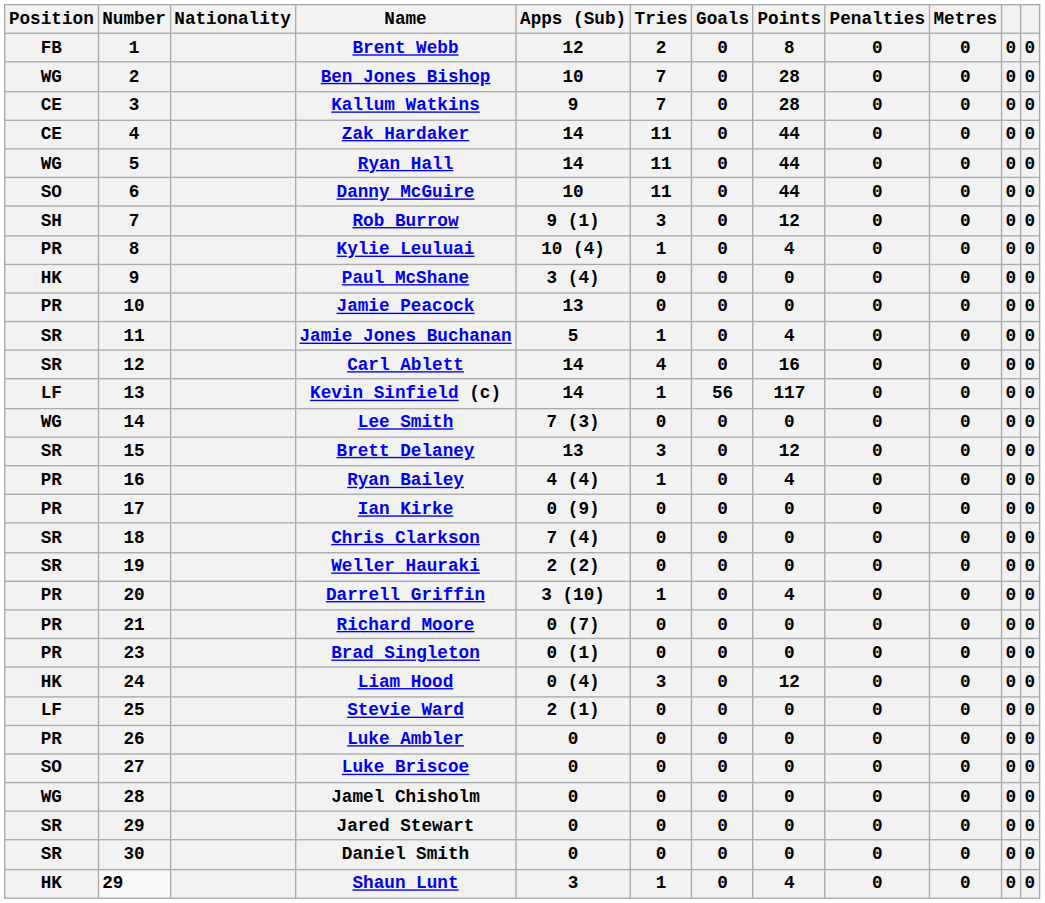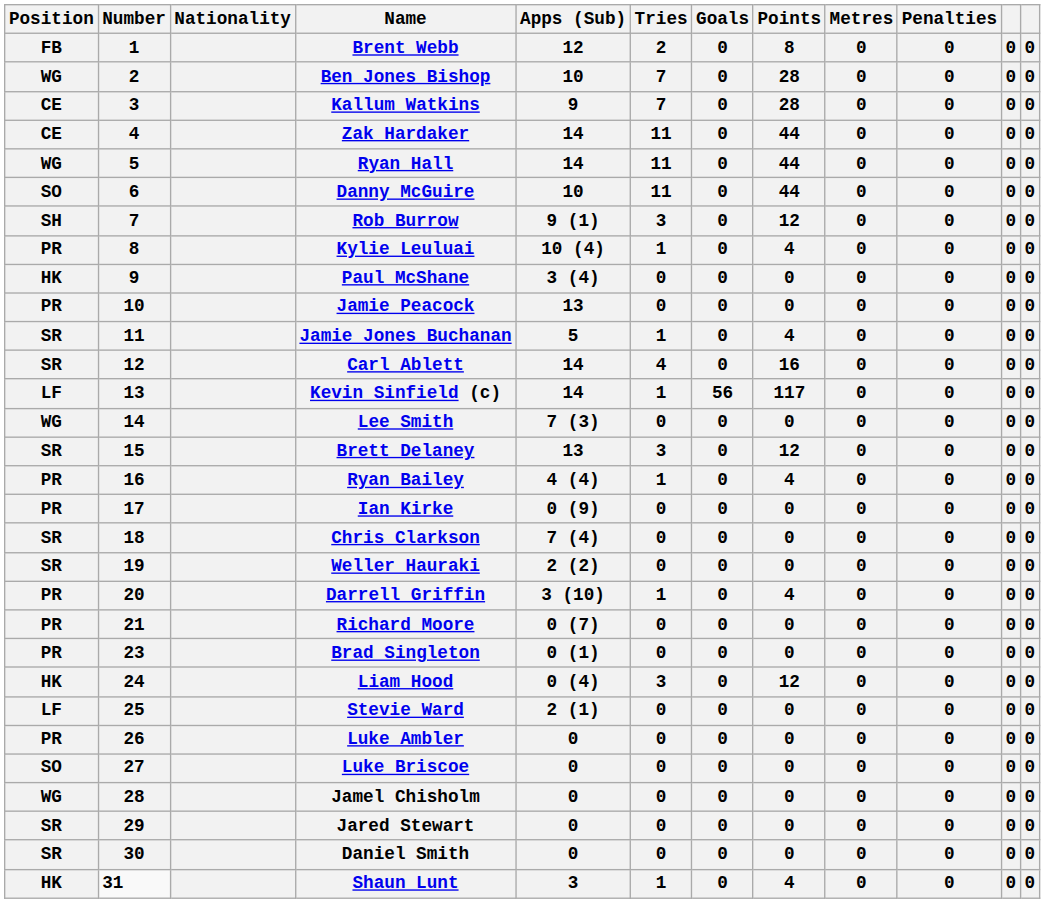columns swapped: (965, 855) <-> (877, 855)
(113, 884) 29 -> (113, 884) 31
